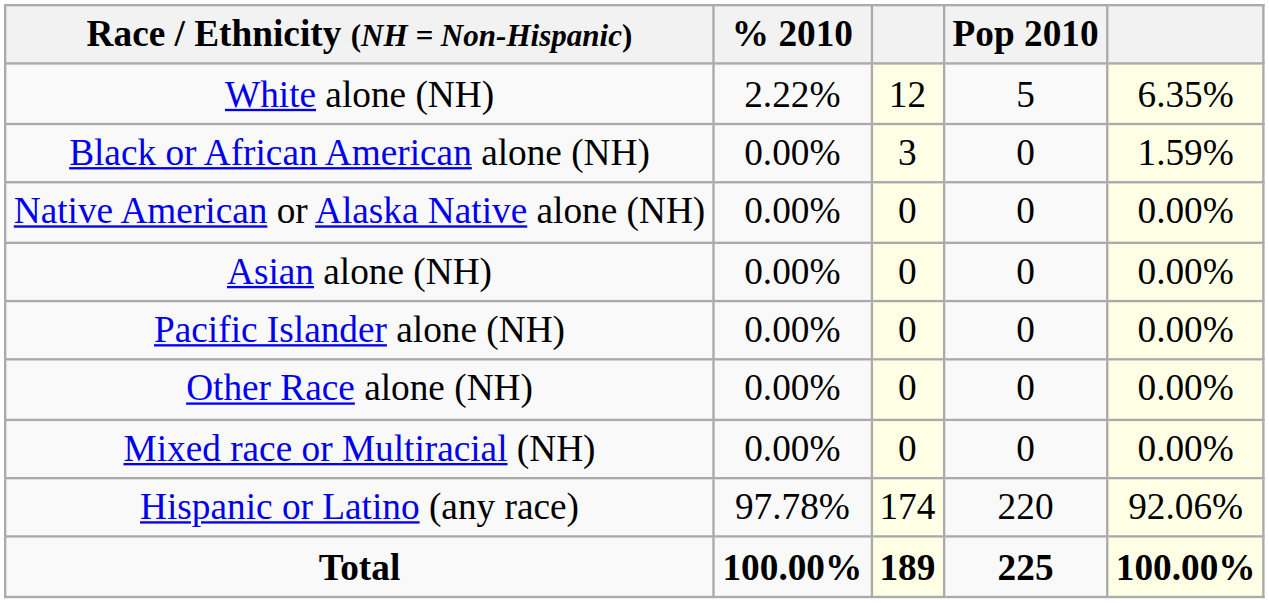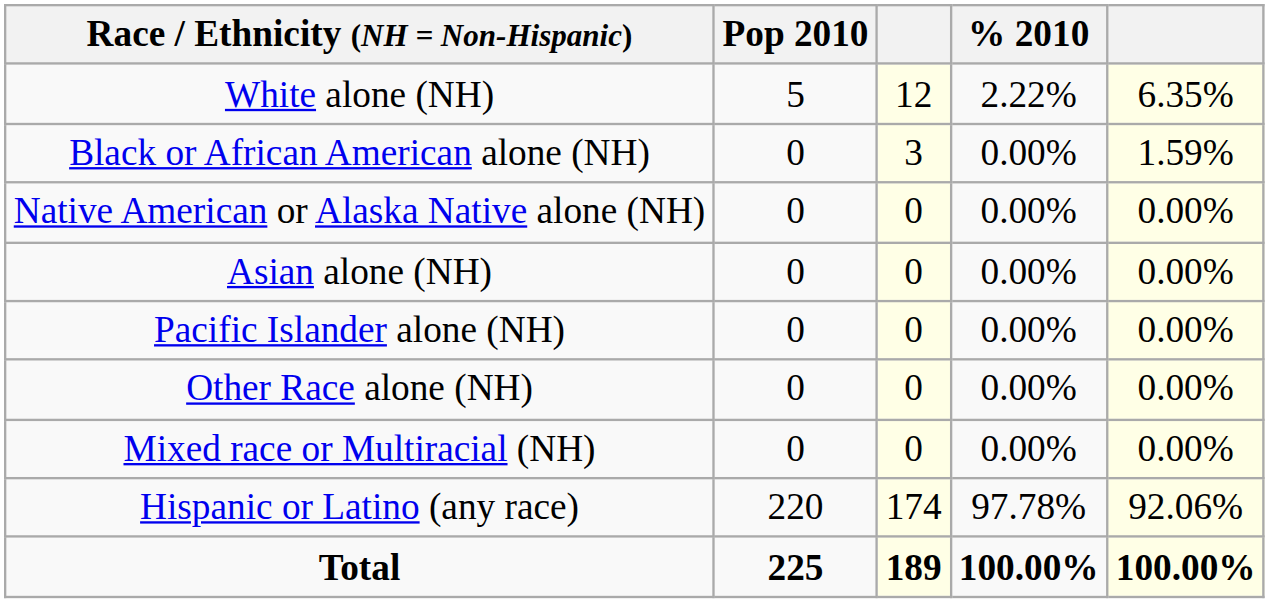columns swapped: (1026, 34) <-> (792, 34)
